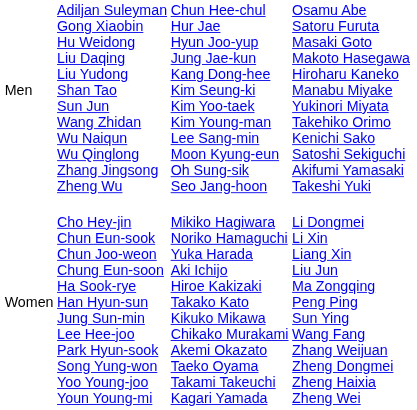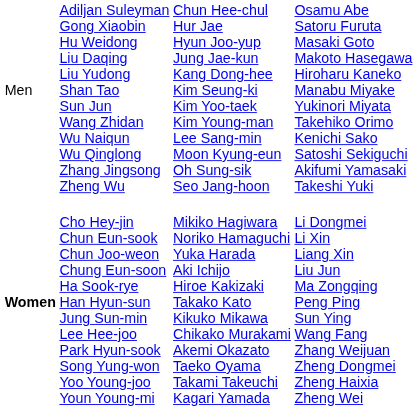(29, 302) normal -> (30, 302) bold
